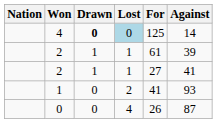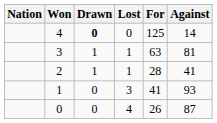(129, 33) lightblue background -> (129, 33) no background
(59, 52) 2 -> (59, 52) 3
(155, 52) 61 -> (155, 52) 63
(190, 52) 39 -> (190, 52) 81
(155, 71) 27 -> (155, 71) 28
(129, 90) 2 -> (129, 90) 3
